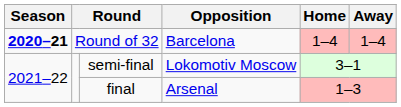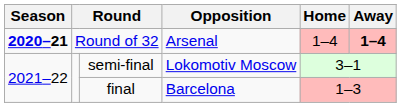(200, 41) Barcelona -> (192, 41) Arsenal
(373, 41) normal -> (373, 41) bold
(192, 89) Arsenal -> (200, 89) Barcelona
